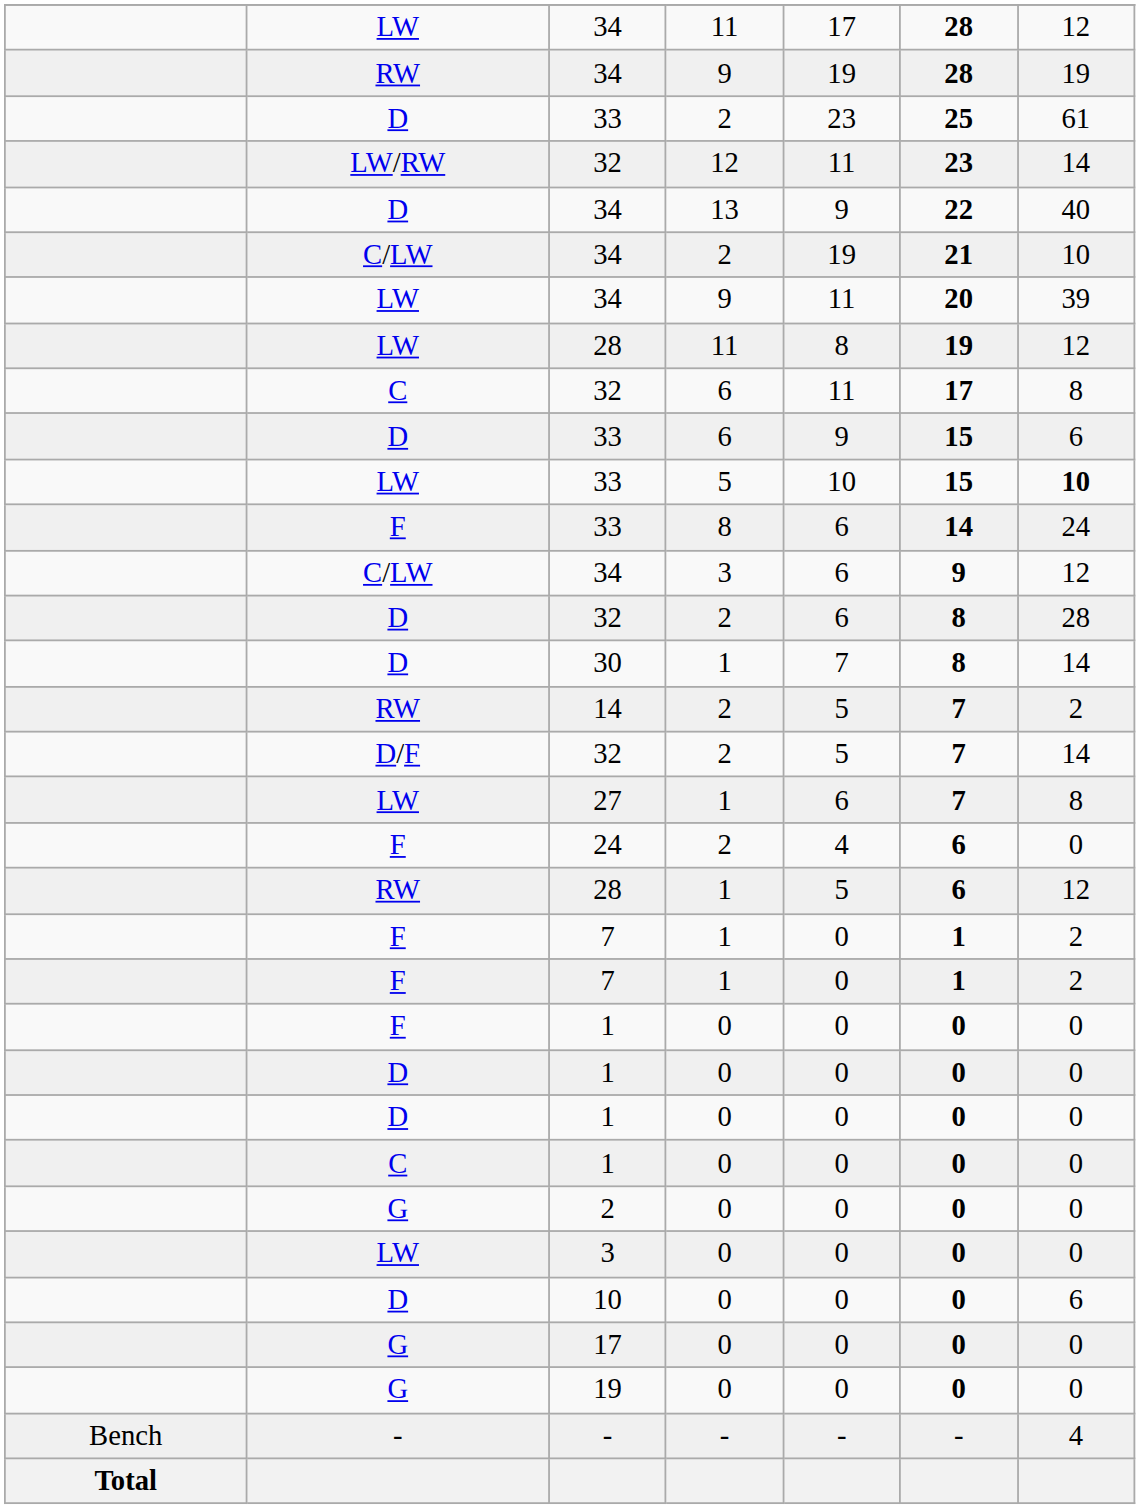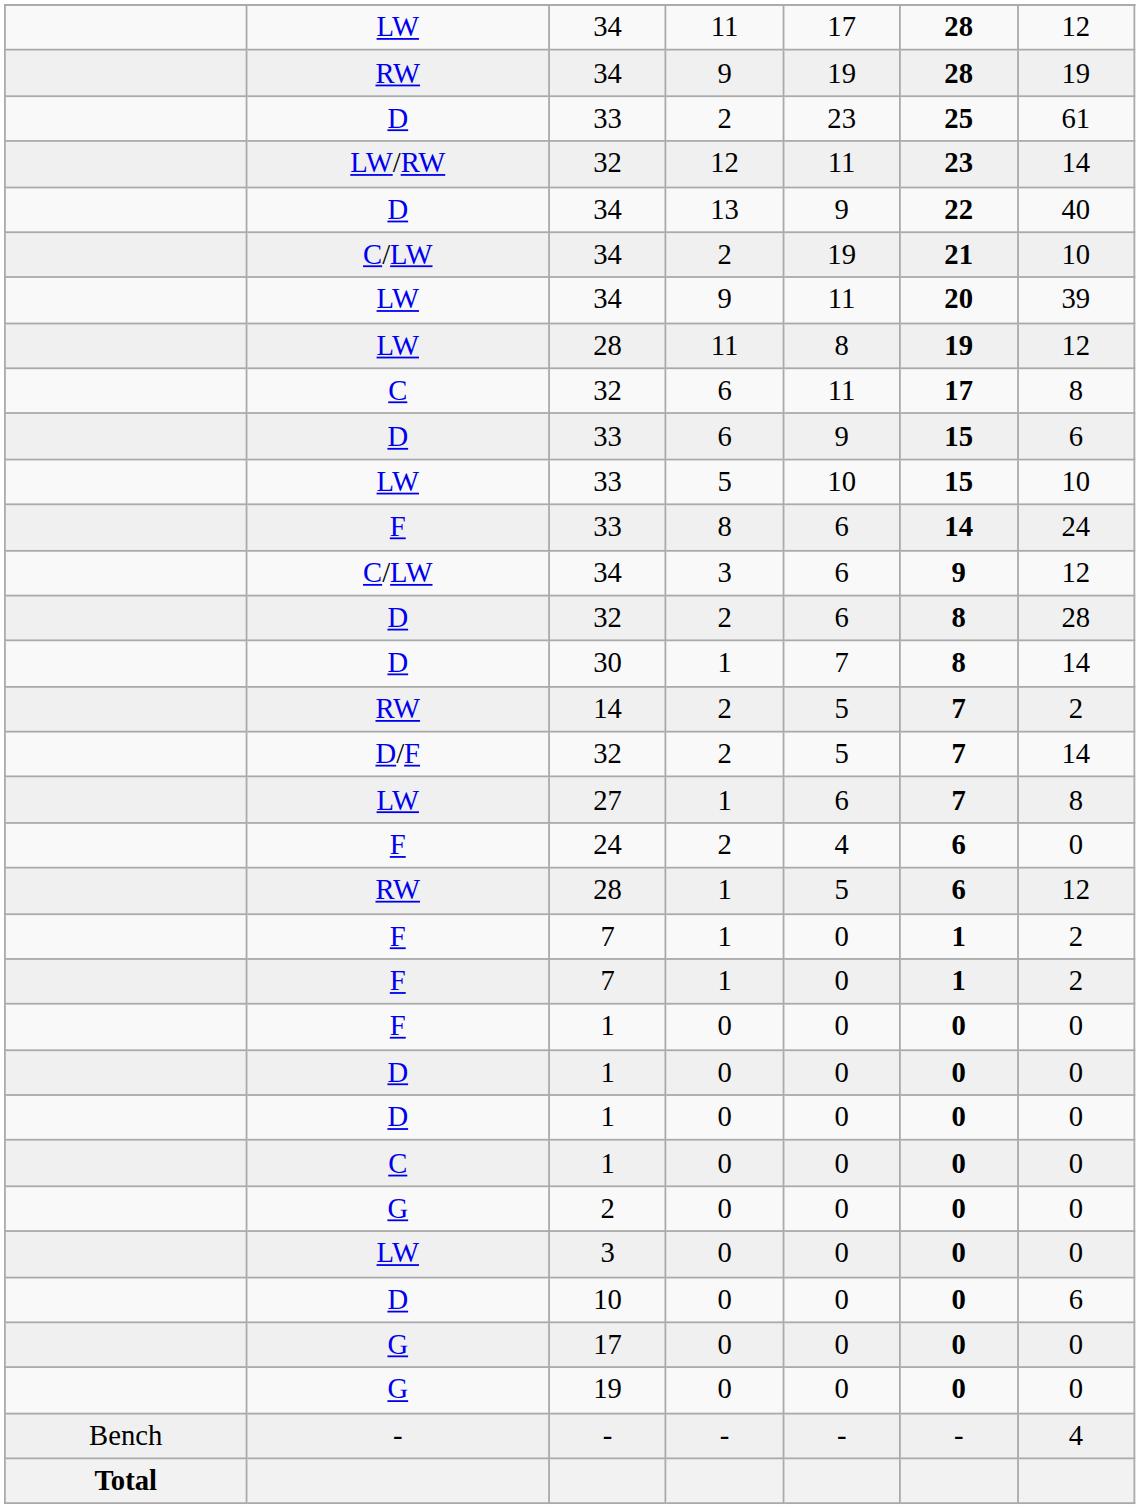(1076, 481) bold -> (1076, 481) normal
